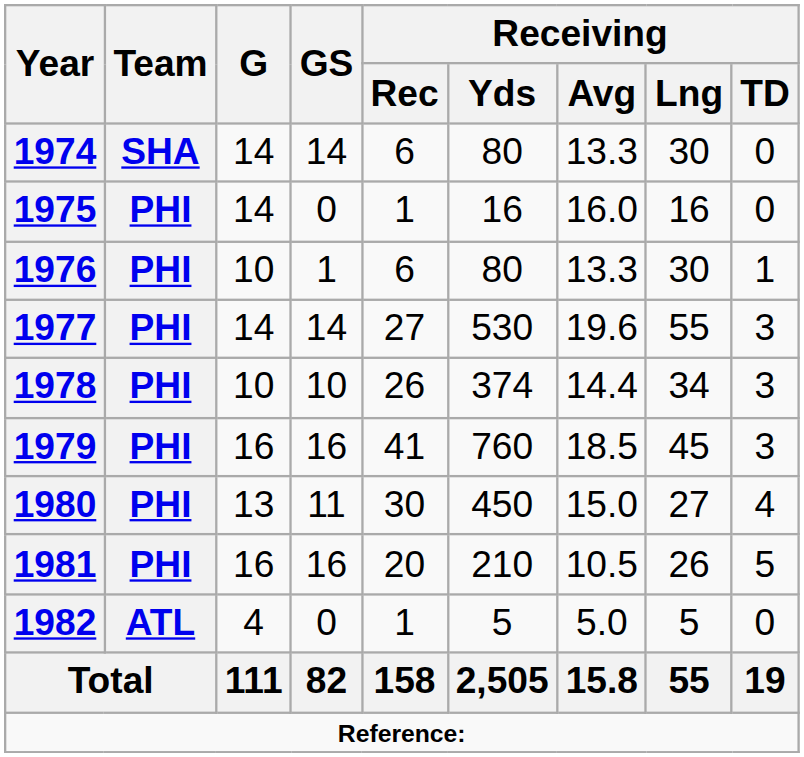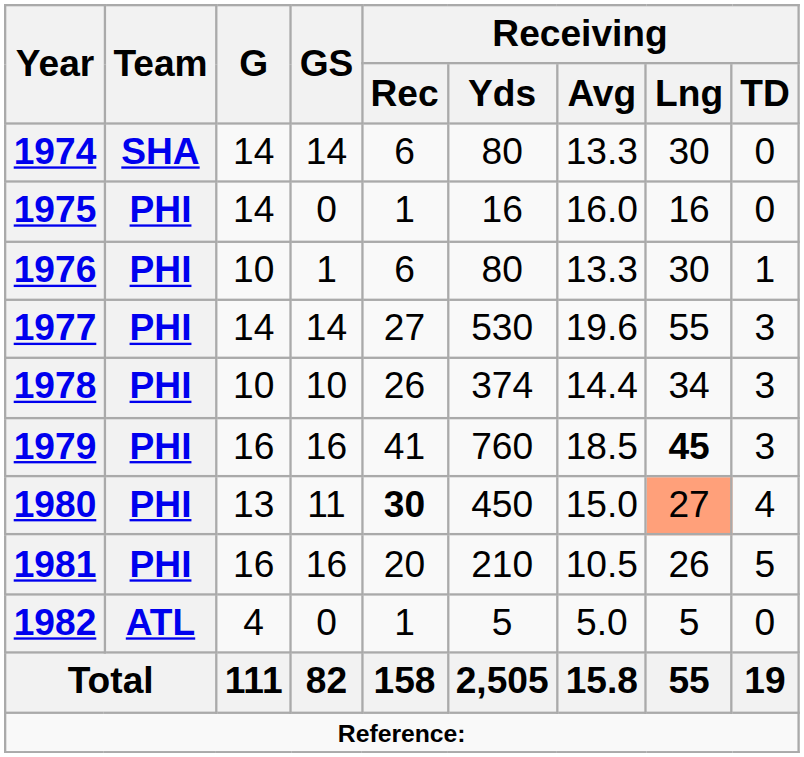(689, 446) normal -> (689, 446) bold
(405, 504) normal -> (405, 504) bold
(689, 504) no background -> (689, 504) lightsalmon background
